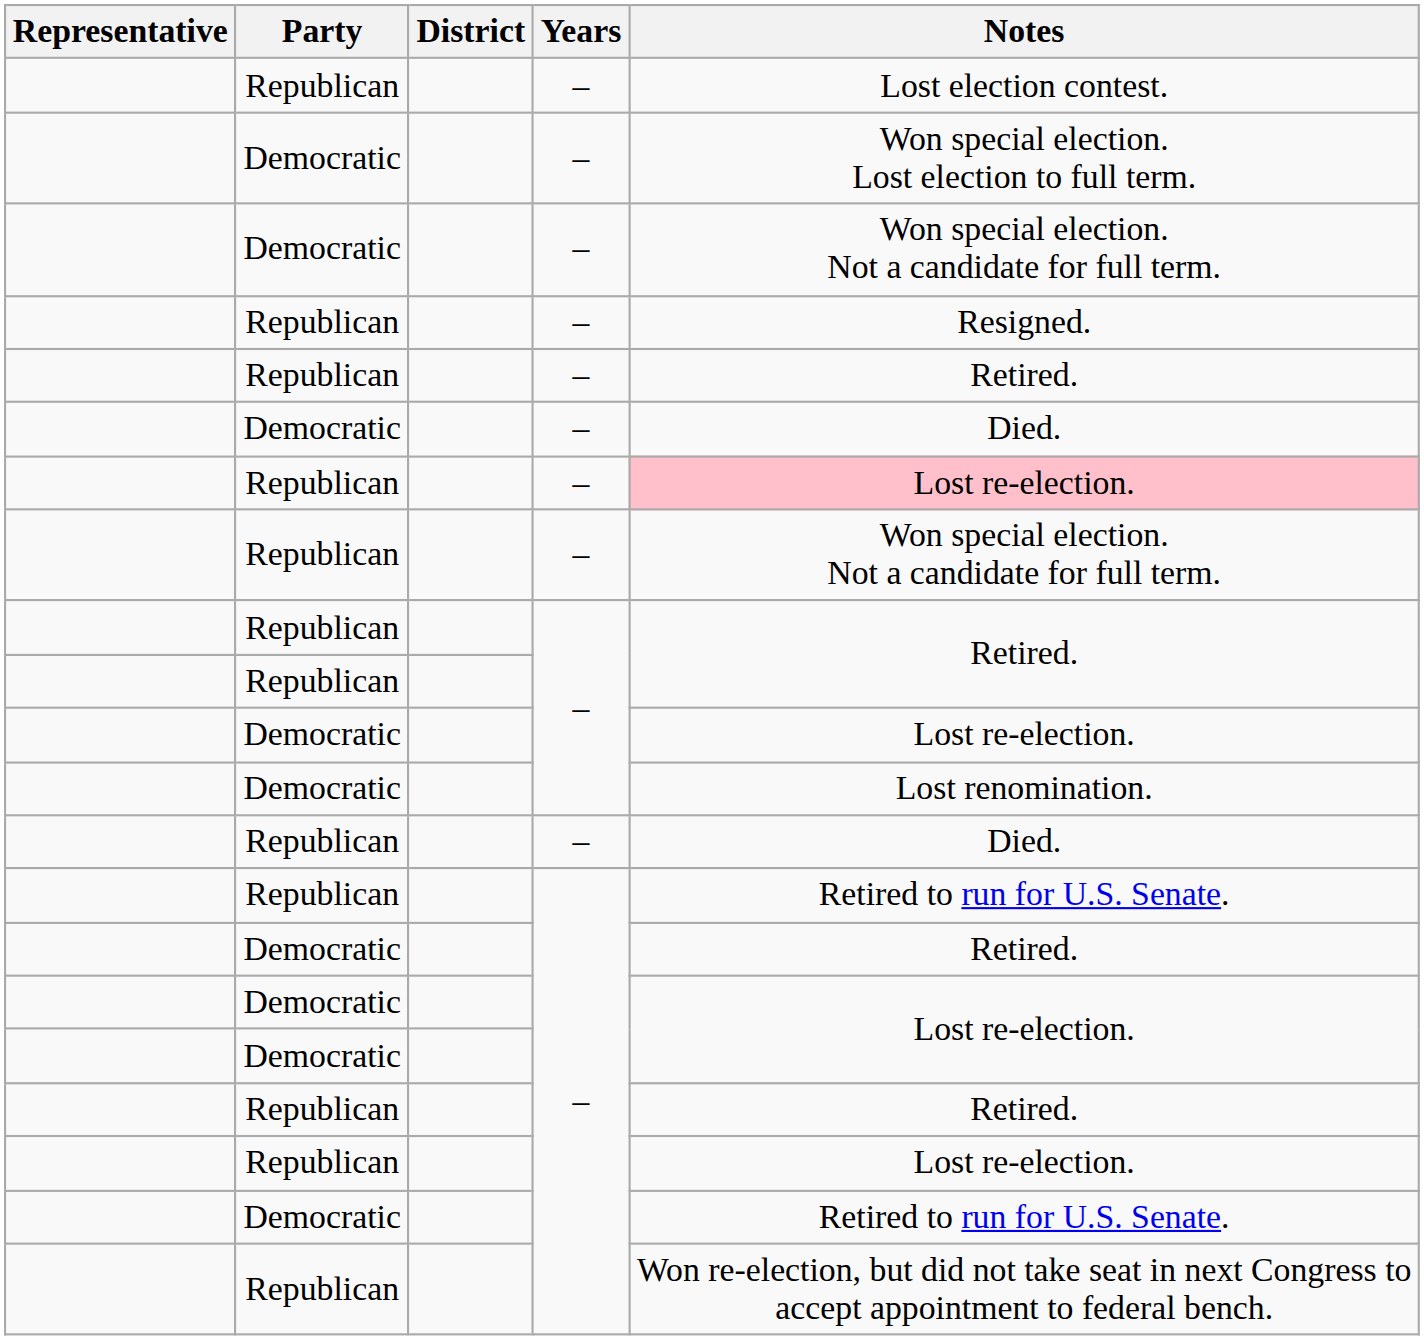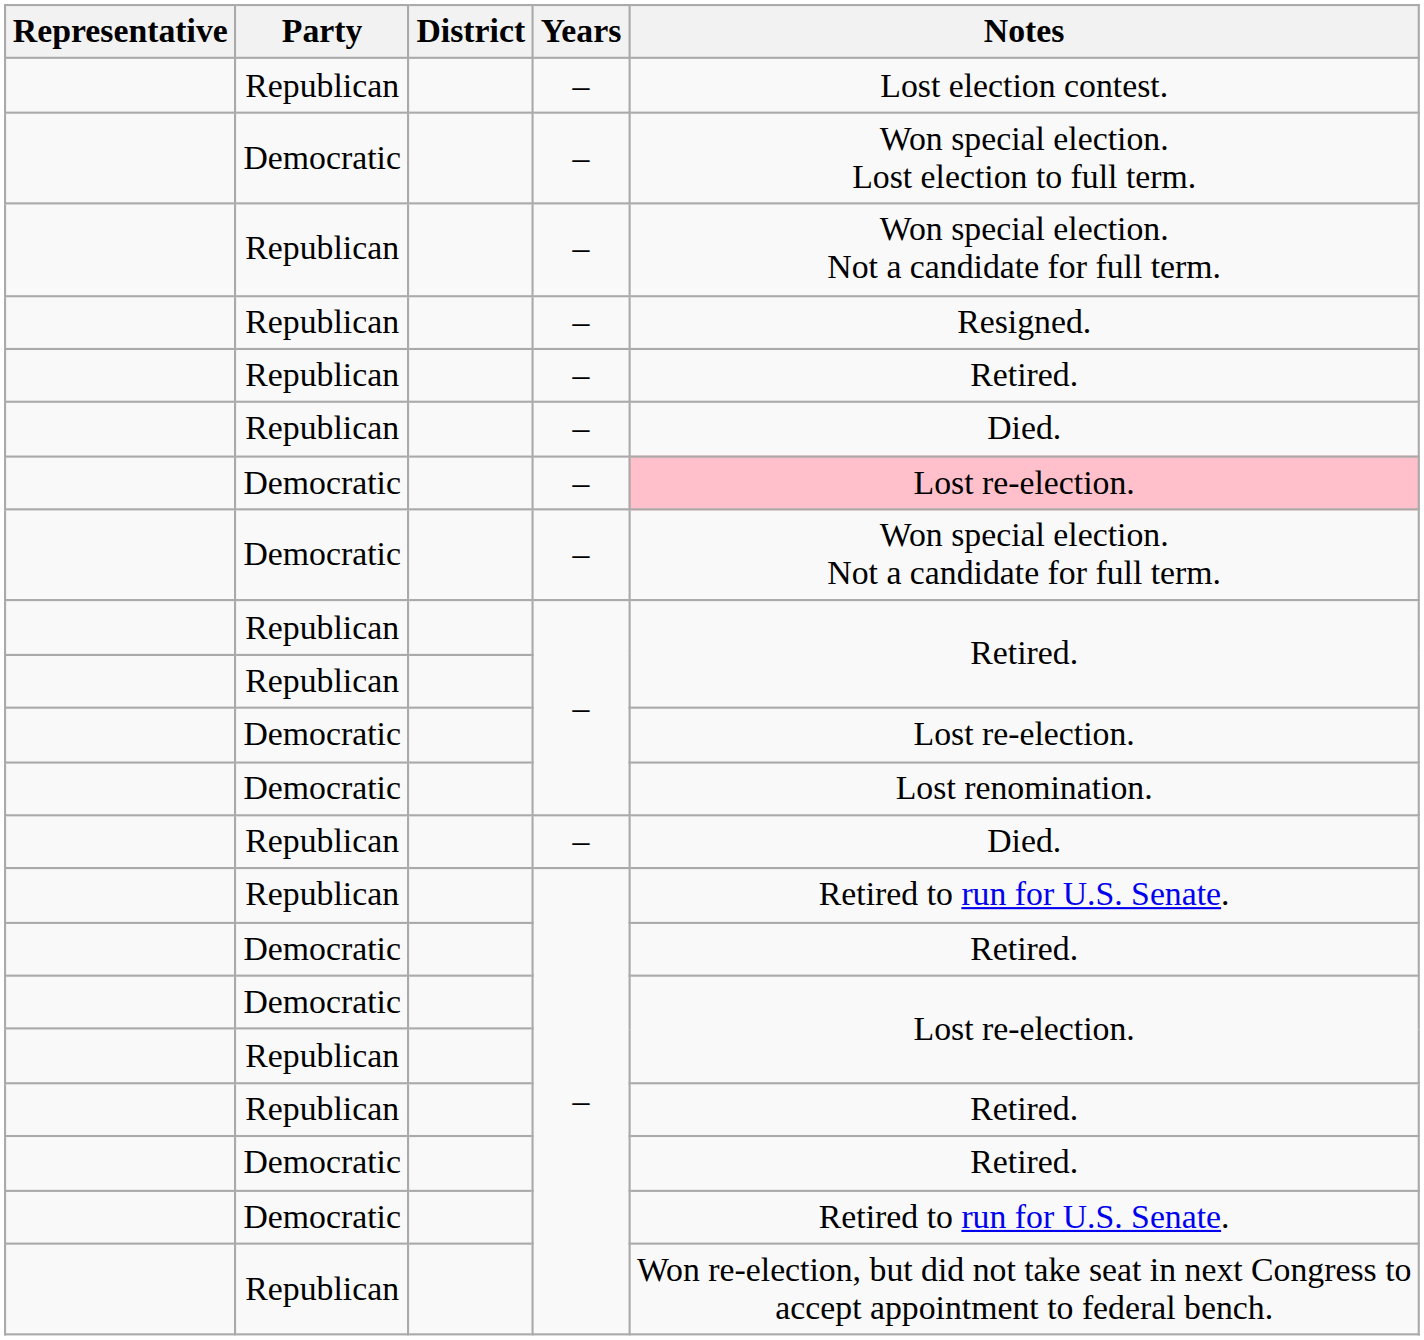(322, 248) Democratic -> (322, 248) Republican
(322, 428) Democratic -> (322, 428) Republican
(322, 482) Republican -> (322, 482) Democratic
(322, 554) Republican -> (322, 554) Democratic
(322, 1055) Democratic -> (322, 1055) Republican
(322, 1162) Republican -> (322, 1162) Democratic
(1024, 1162) Lost re-election. -> (1024, 1162) Retired.
